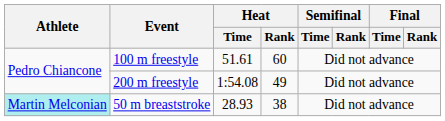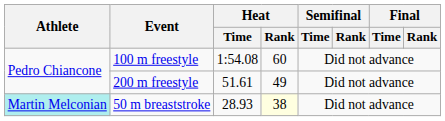(237, 60) 51.61 -> (237, 60) 1:54.08
(237, 82) 1:54.08 -> (237, 82) 51.61
(280, 105) no background -> (280, 105) lightyellow background
